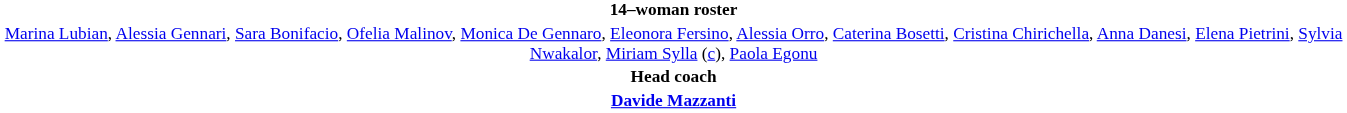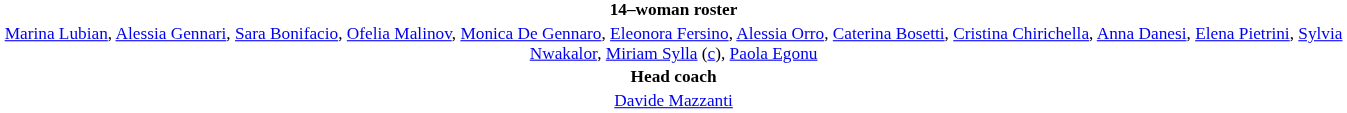(674, 100) bold -> (674, 100) normal
